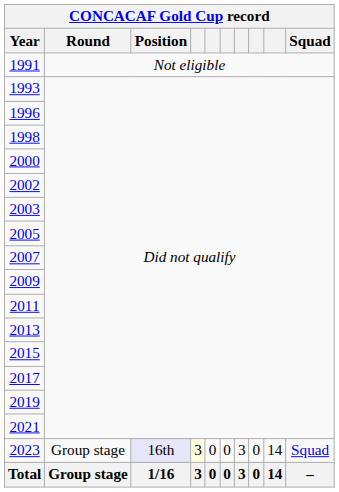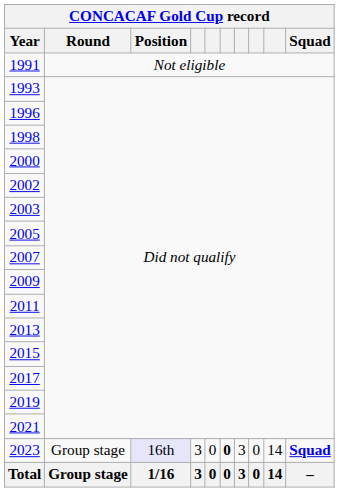(198, 450) lightyellow background -> (198, 450) no background
(227, 450) normal -> (227, 450) bold
(310, 450) normal -> (310, 450) bold
